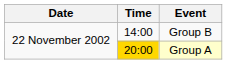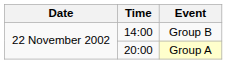(138, 50) gold background -> (138, 50) no background
